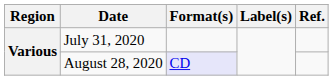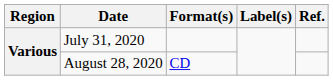(180, 63) lavender background -> (180, 63) no background
